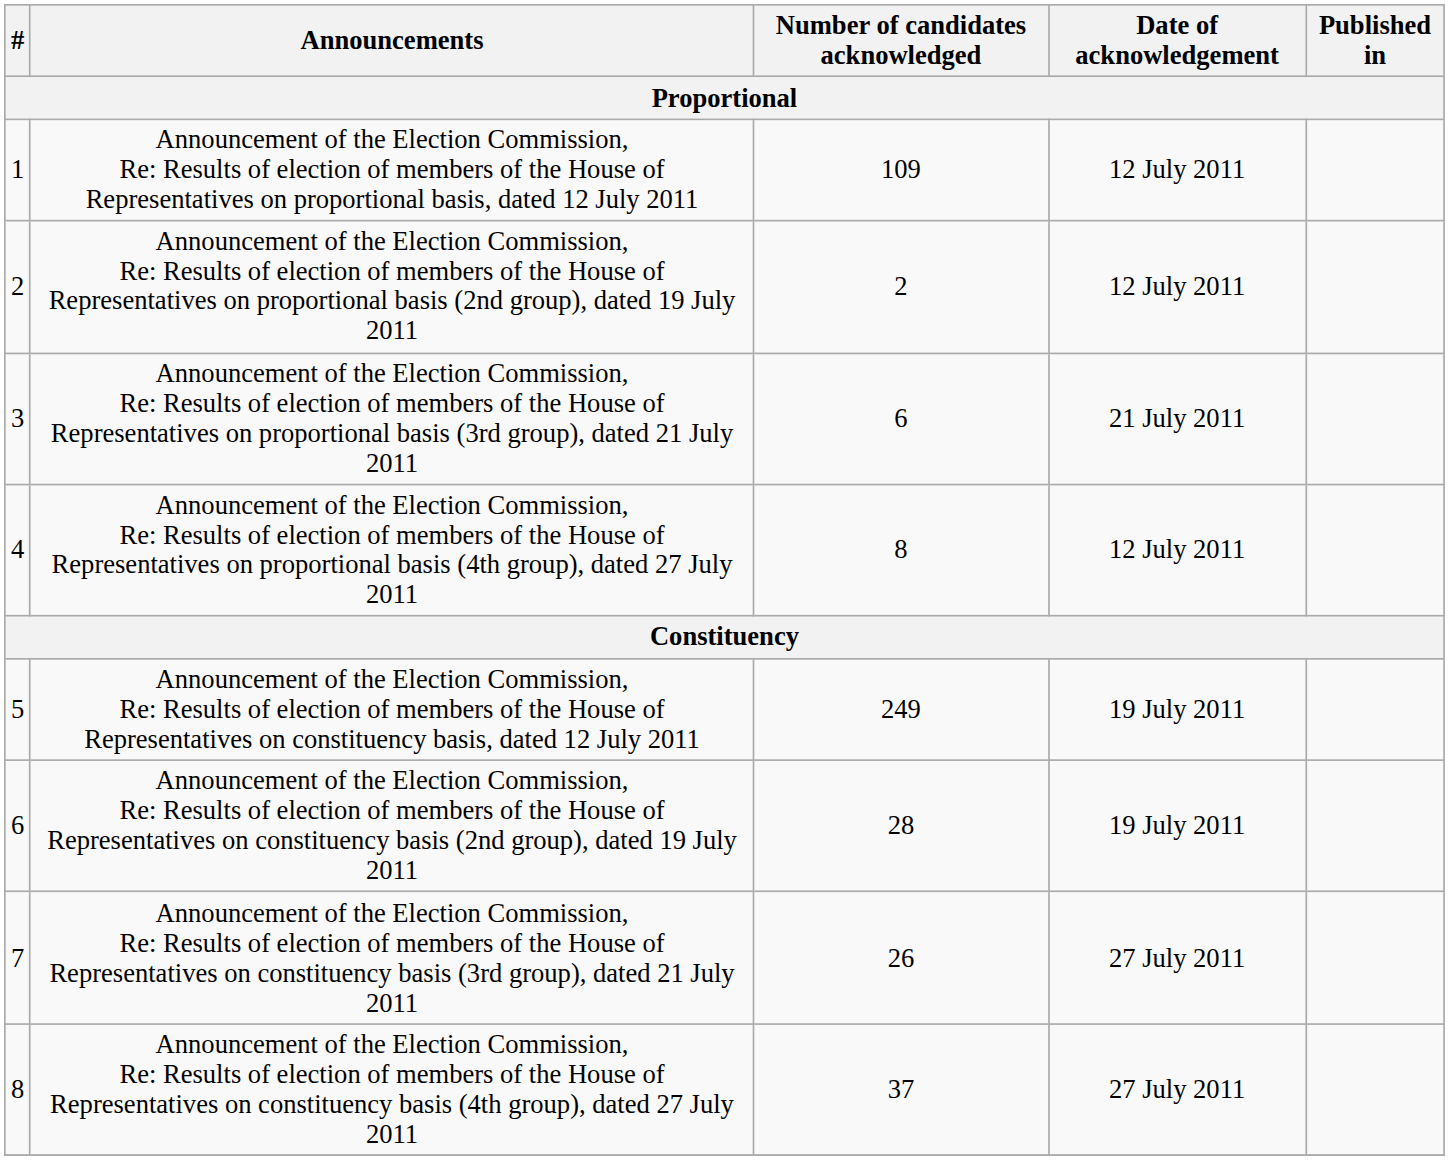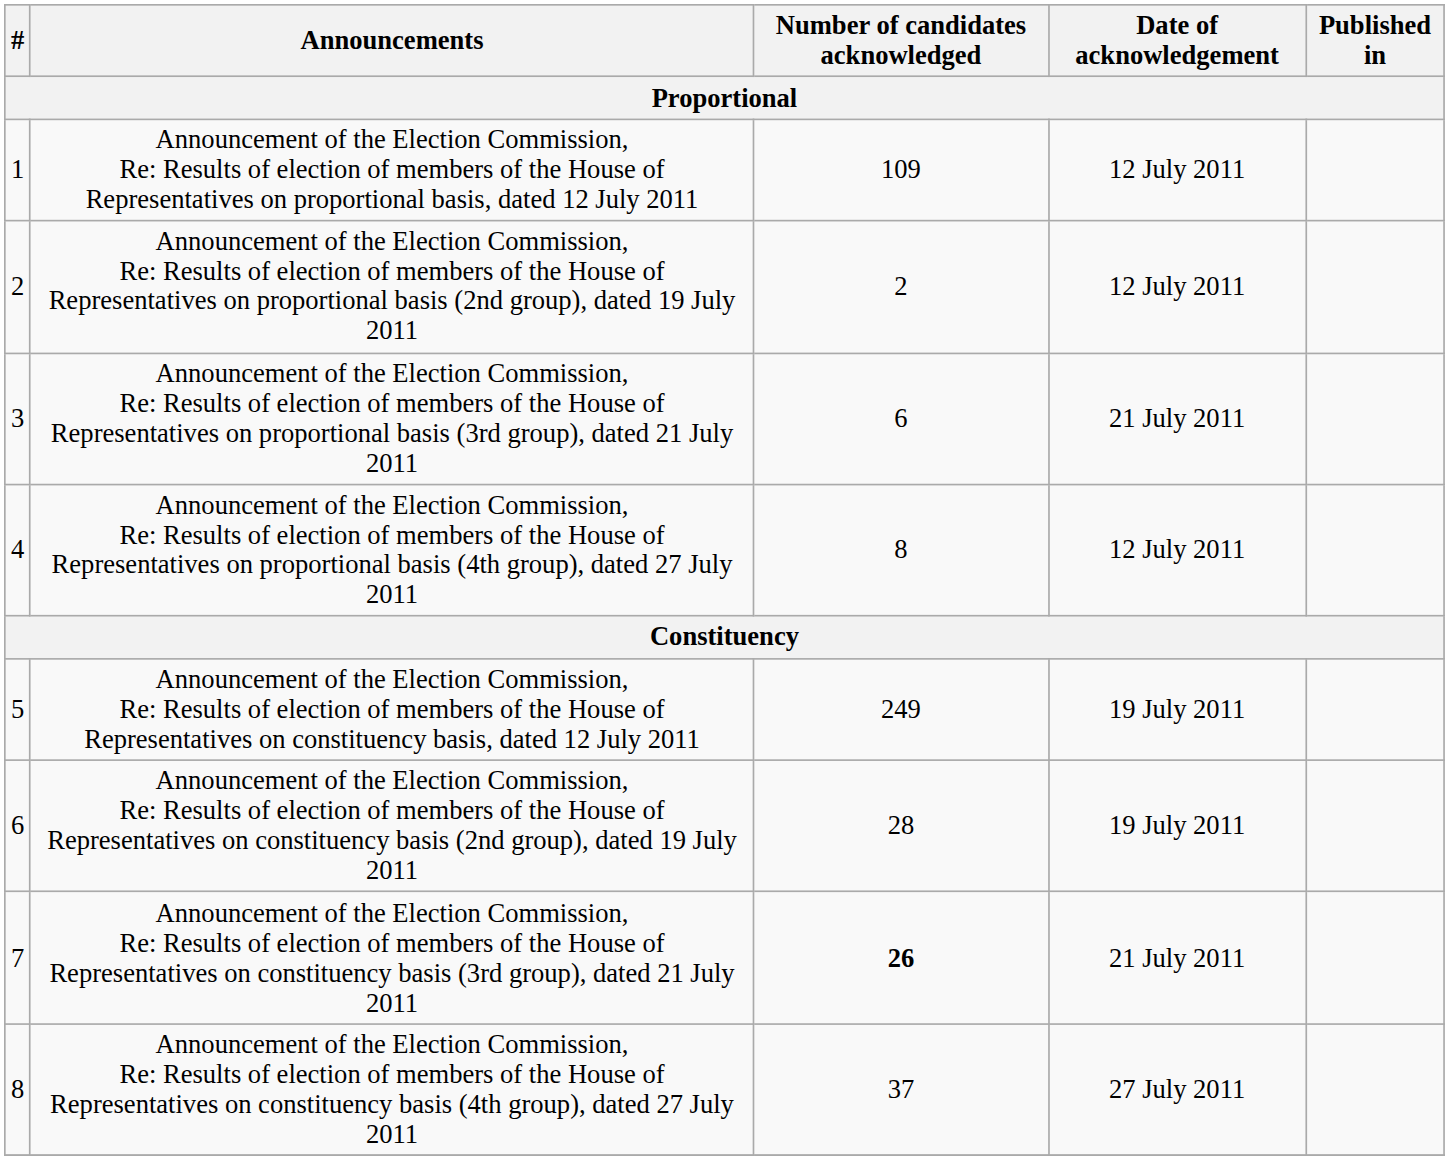(901, 957) normal -> (901, 957) bold
(1177, 957) 27 July 2011 -> (1177, 957) 21 July 2011
